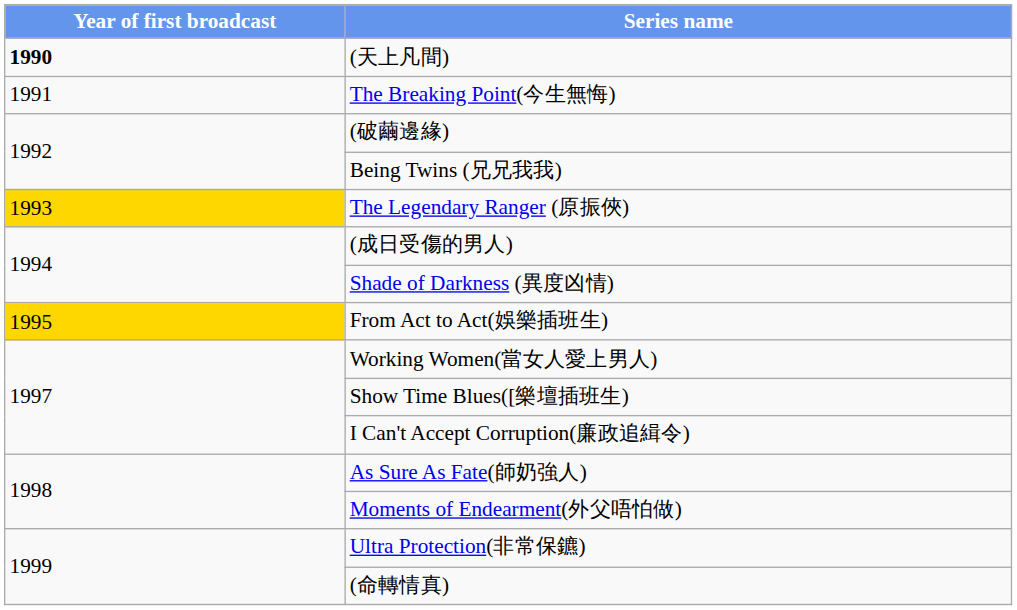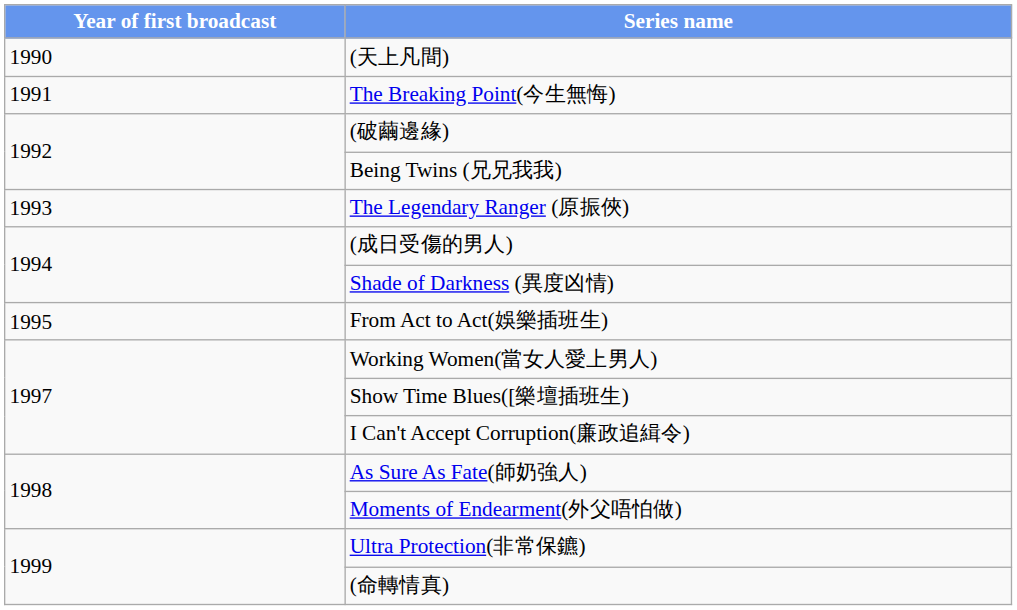(31, 57) bold -> (31, 57) normal
(31, 208) gold background -> (31, 208) no background
(31, 321) gold background -> (31, 321) no background
